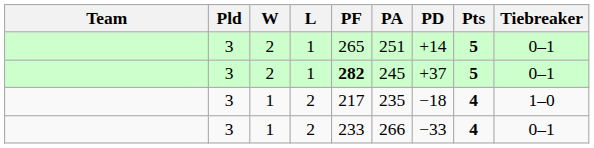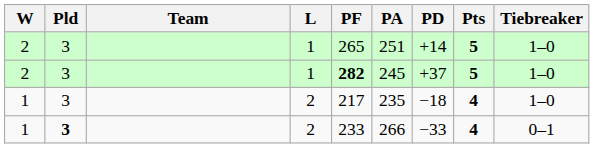columns swapped: (107, 18) <-> (270, 18)
(542, 45) 0–1 -> (542, 45) 1–0
(542, 73) 0–1 -> (542, 73) 1–0
(229, 128) normal -> (66, 128) bold
